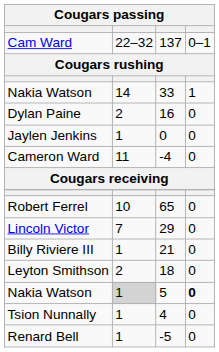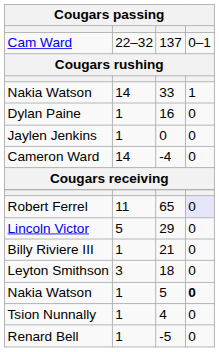(119, 114) 2 -> (119, 114) 1
(122, 157) 11 -> (123, 157) 14
(123, 206) 10 -> (122, 206) 11
(192, 206) no background -> (192, 206) lavender background
(119, 228) 7 -> (119, 228) 5
(119, 271) 2 -> (119, 271) 3
(119, 292) lightgrey background -> (119, 292) no background
